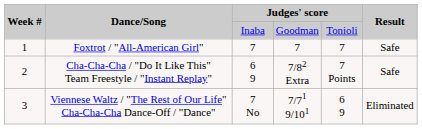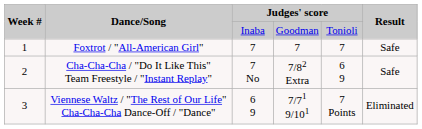(253, 72) 6 9 -> (253, 72) 7 No
(342, 72) 7 Points -> (342, 72) 6 9
(253, 106) 7 No -> (253, 106) 6 9
(342, 106) 6 9 -> (342, 106) 7 Points
